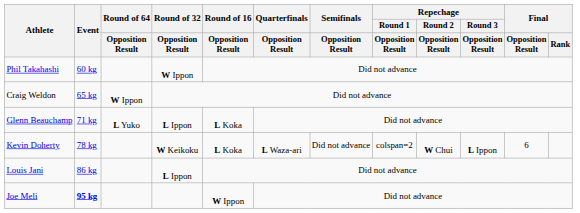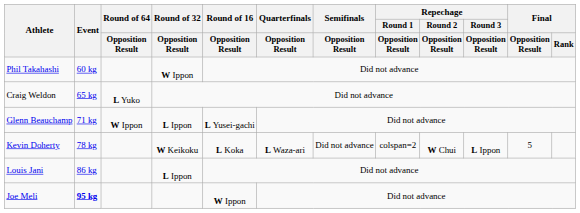(127, 100) W Ippon -> (127, 100) L Yuko
(127, 125) L Yuko -> (127, 125) W Ippon
(228, 125) L Koka -> (230, 125) L Yusei-gachi
(526, 145) 6 -> (530, 145) 5
